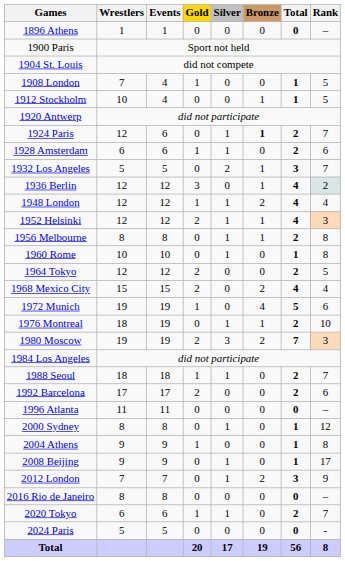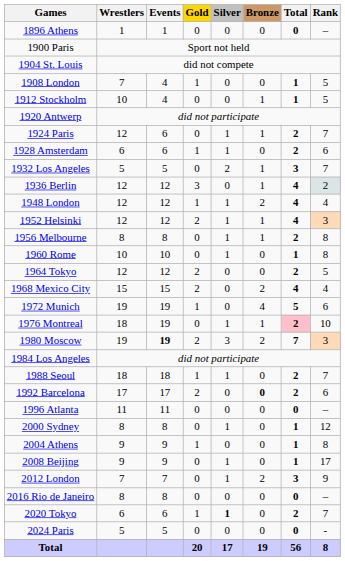(262, 133) bold -> (262, 133) normal
(296, 323) no background -> (296, 323) pink background
(165, 340) normal -> (165, 340) bold
(262, 392) normal -> (262, 392) bold
(227, 513) normal -> (227, 513) bold
